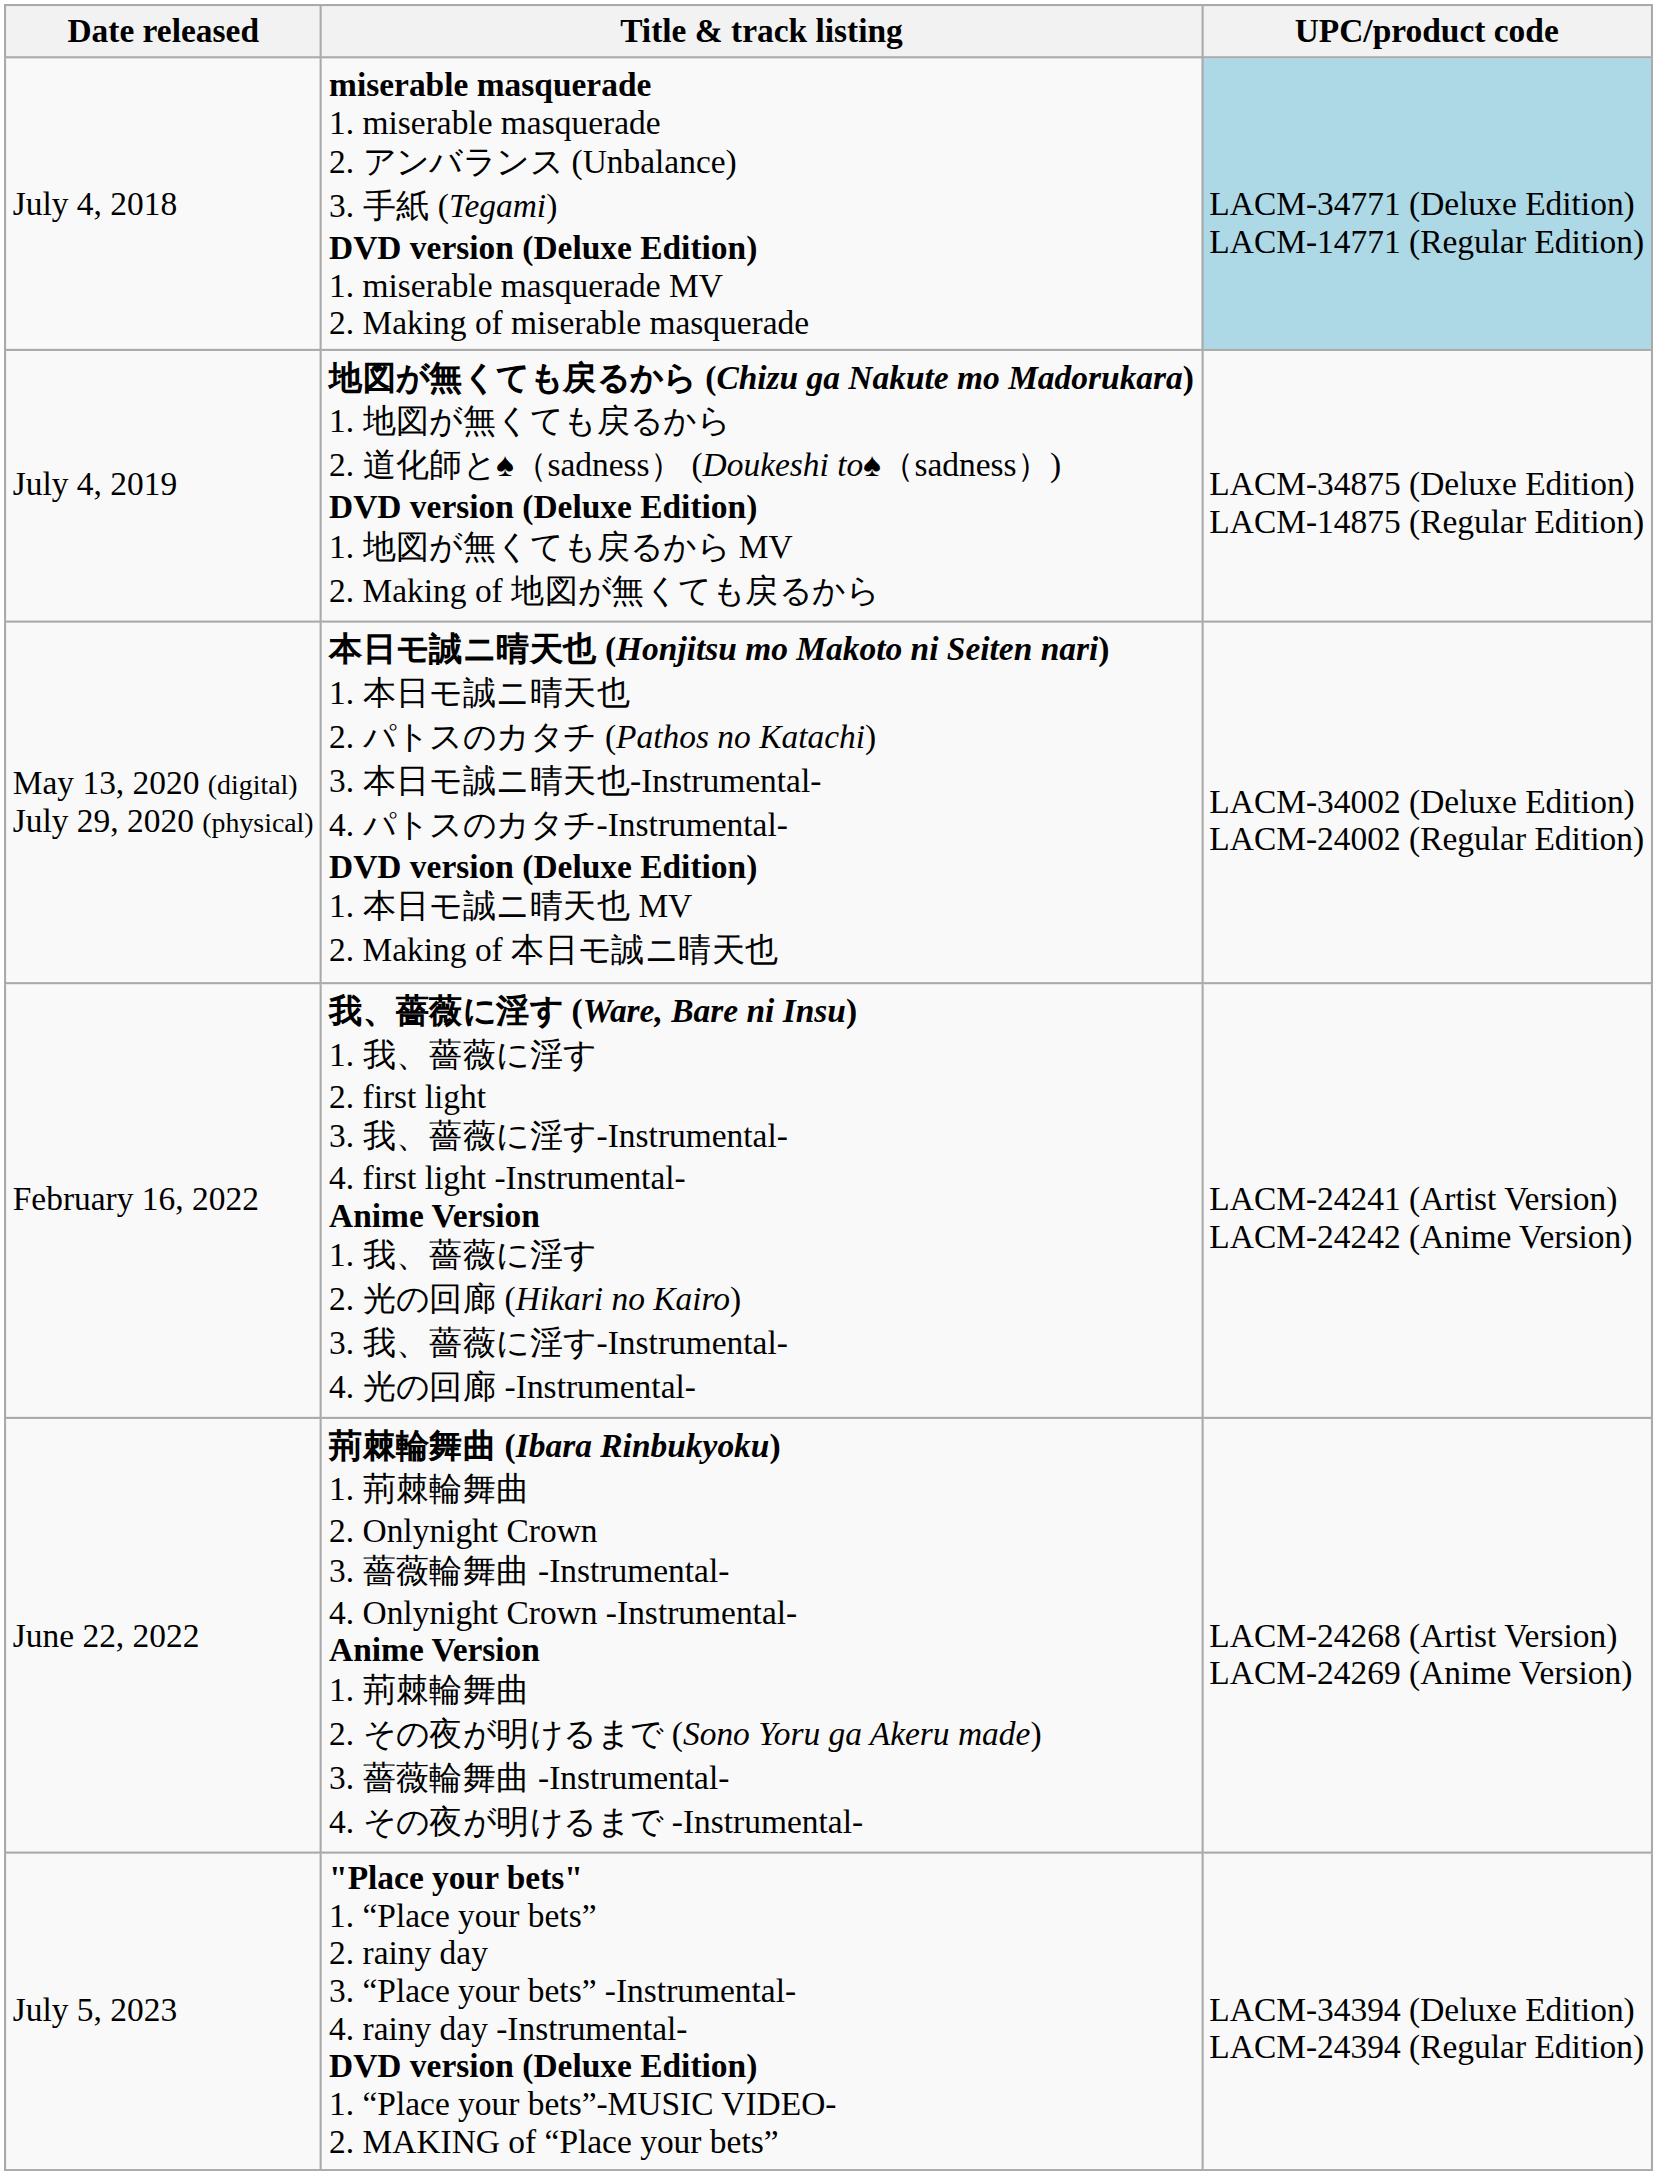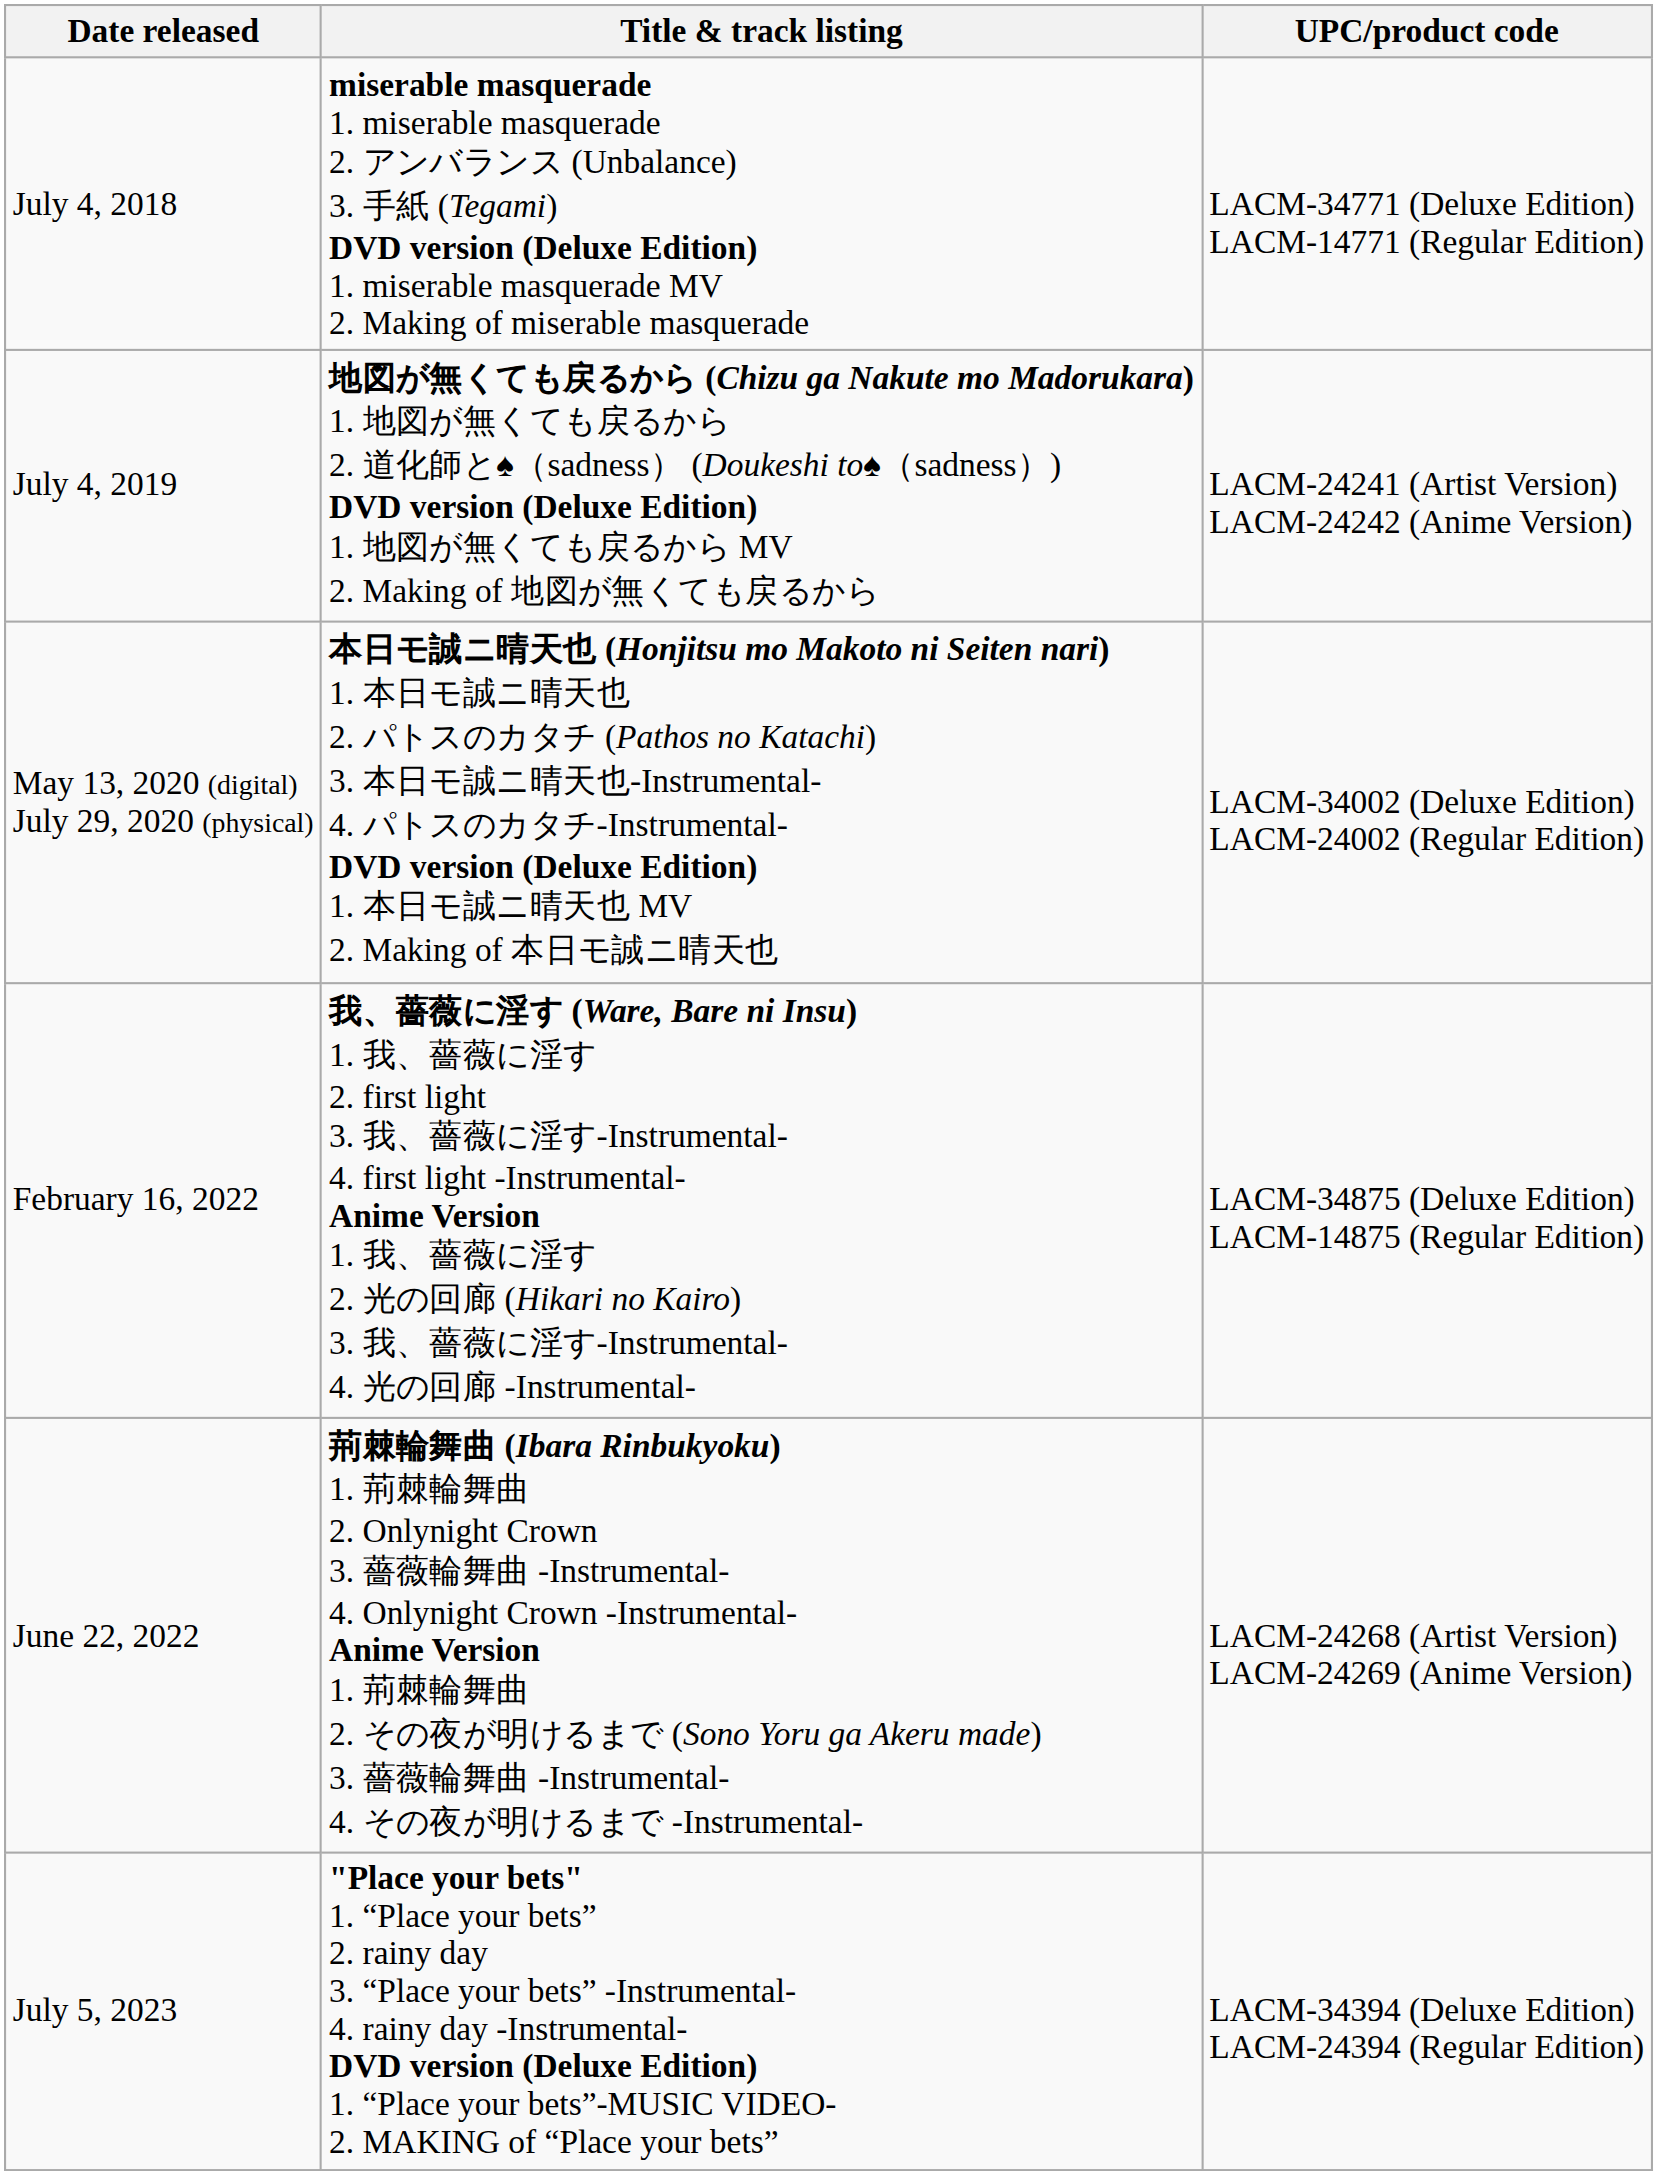(1427, 221) lightblue background -> (1427, 221) no background
(1427, 503) LACM-34875 (Deluxe Edition) LACM-14875 (Regular Edition) -> (1421, 503) LACM-24241 (Artist Version) LACM-24242 (Anime Version)
(1421, 1218) LACM-24241 (Artist Version) LACM-24242 (Anime Version) -> (1427, 1218) LACM-34875 (Deluxe Edition) LACM-14875 (Regular Edition)
